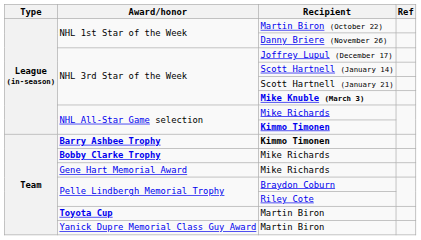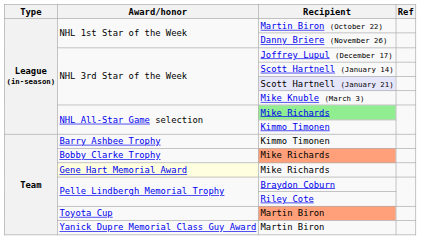(327, 84) no background -> (327, 84) lavender background
(312, 98) bold -> (312, 98) normal
(295, 112) no background -> (295, 112) lightgreen background
(295, 127) bold -> (295, 127) normal
(110, 141) bold -> (110, 141) normal
(295, 141) bold -> (295, 141) normal
(110, 156) bold -> (110, 156) normal
(295, 156) no background -> (295, 156) lightsalmon background
(123, 170) no background -> (123, 170) lightyellow background
(86, 213) bold -> (86, 213) normal
(292, 213) no background -> (292, 213) lightsalmon background
